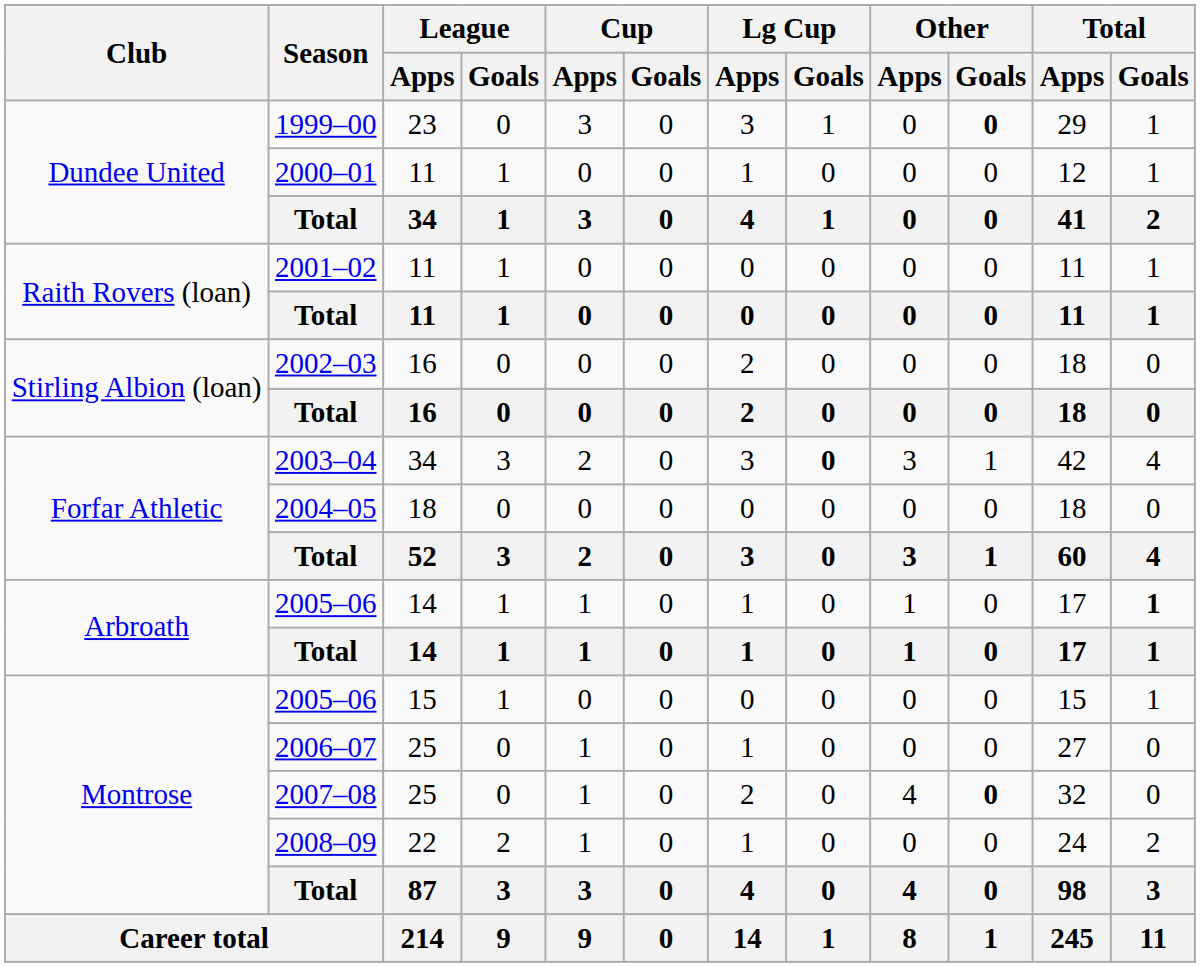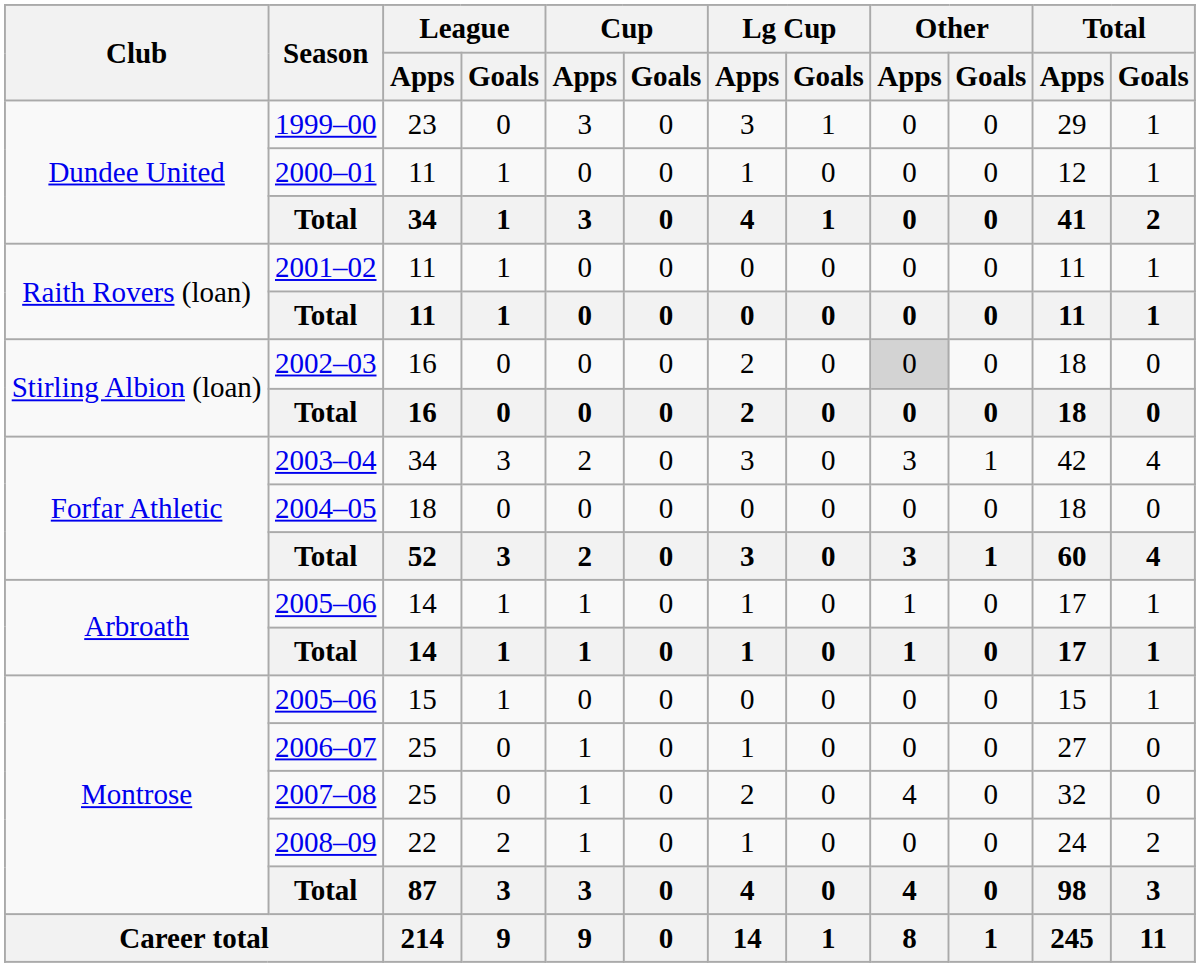(991, 124) bold -> (991, 124) normal
(910, 363) no background -> (910, 363) lightgrey background
(828, 459) bold -> (828, 459) normal
(1153, 603) bold -> (1153, 603) normal
(991, 794) bold -> (991, 794) normal
